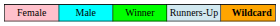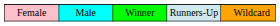(252, 12) bold -> (252, 12) normal
